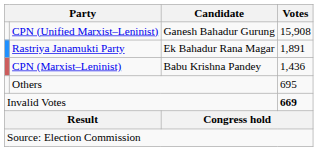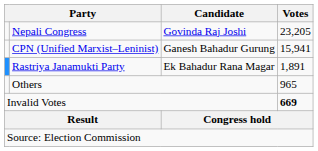+ row: (49, 31)
(295, 31) 15,908 -> (295, 48) 15,941
- row: (67, 66)
(288, 84) 695 -> (288, 84) 965
